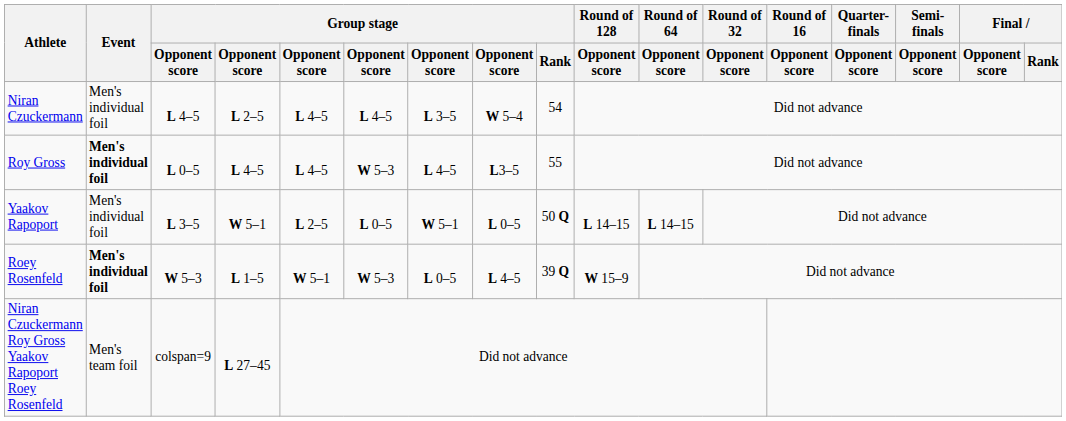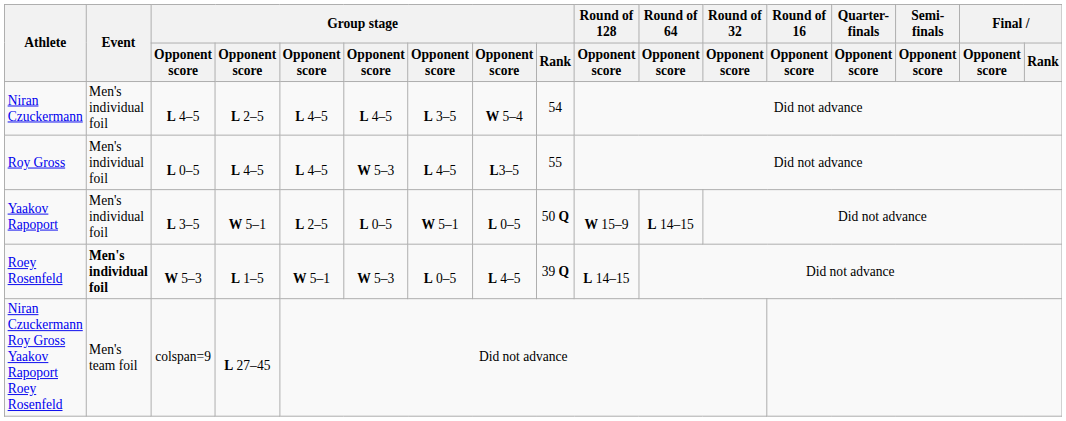(118, 162) bold -> (117, 162) normal
(606, 225) L 14–15 -> (606, 225) W 15–9
(606, 279) W 15–9 -> (606, 279) L 14–15
